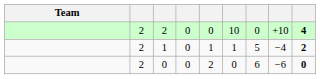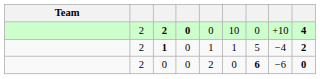(165, 30) normal -> (165, 30) bold
(188, 30) normal -> (188, 30) bold
(165, 48) normal -> (165, 48) bold
(257, 65) normal -> (257, 65) bold
